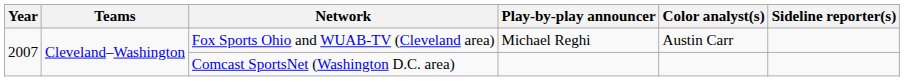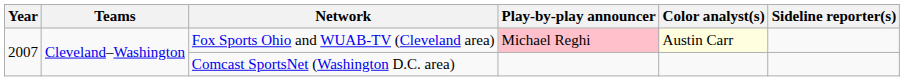(546, 40) no background -> (546, 40) pink background
(698, 40) no background -> (698, 40) lightyellow background
